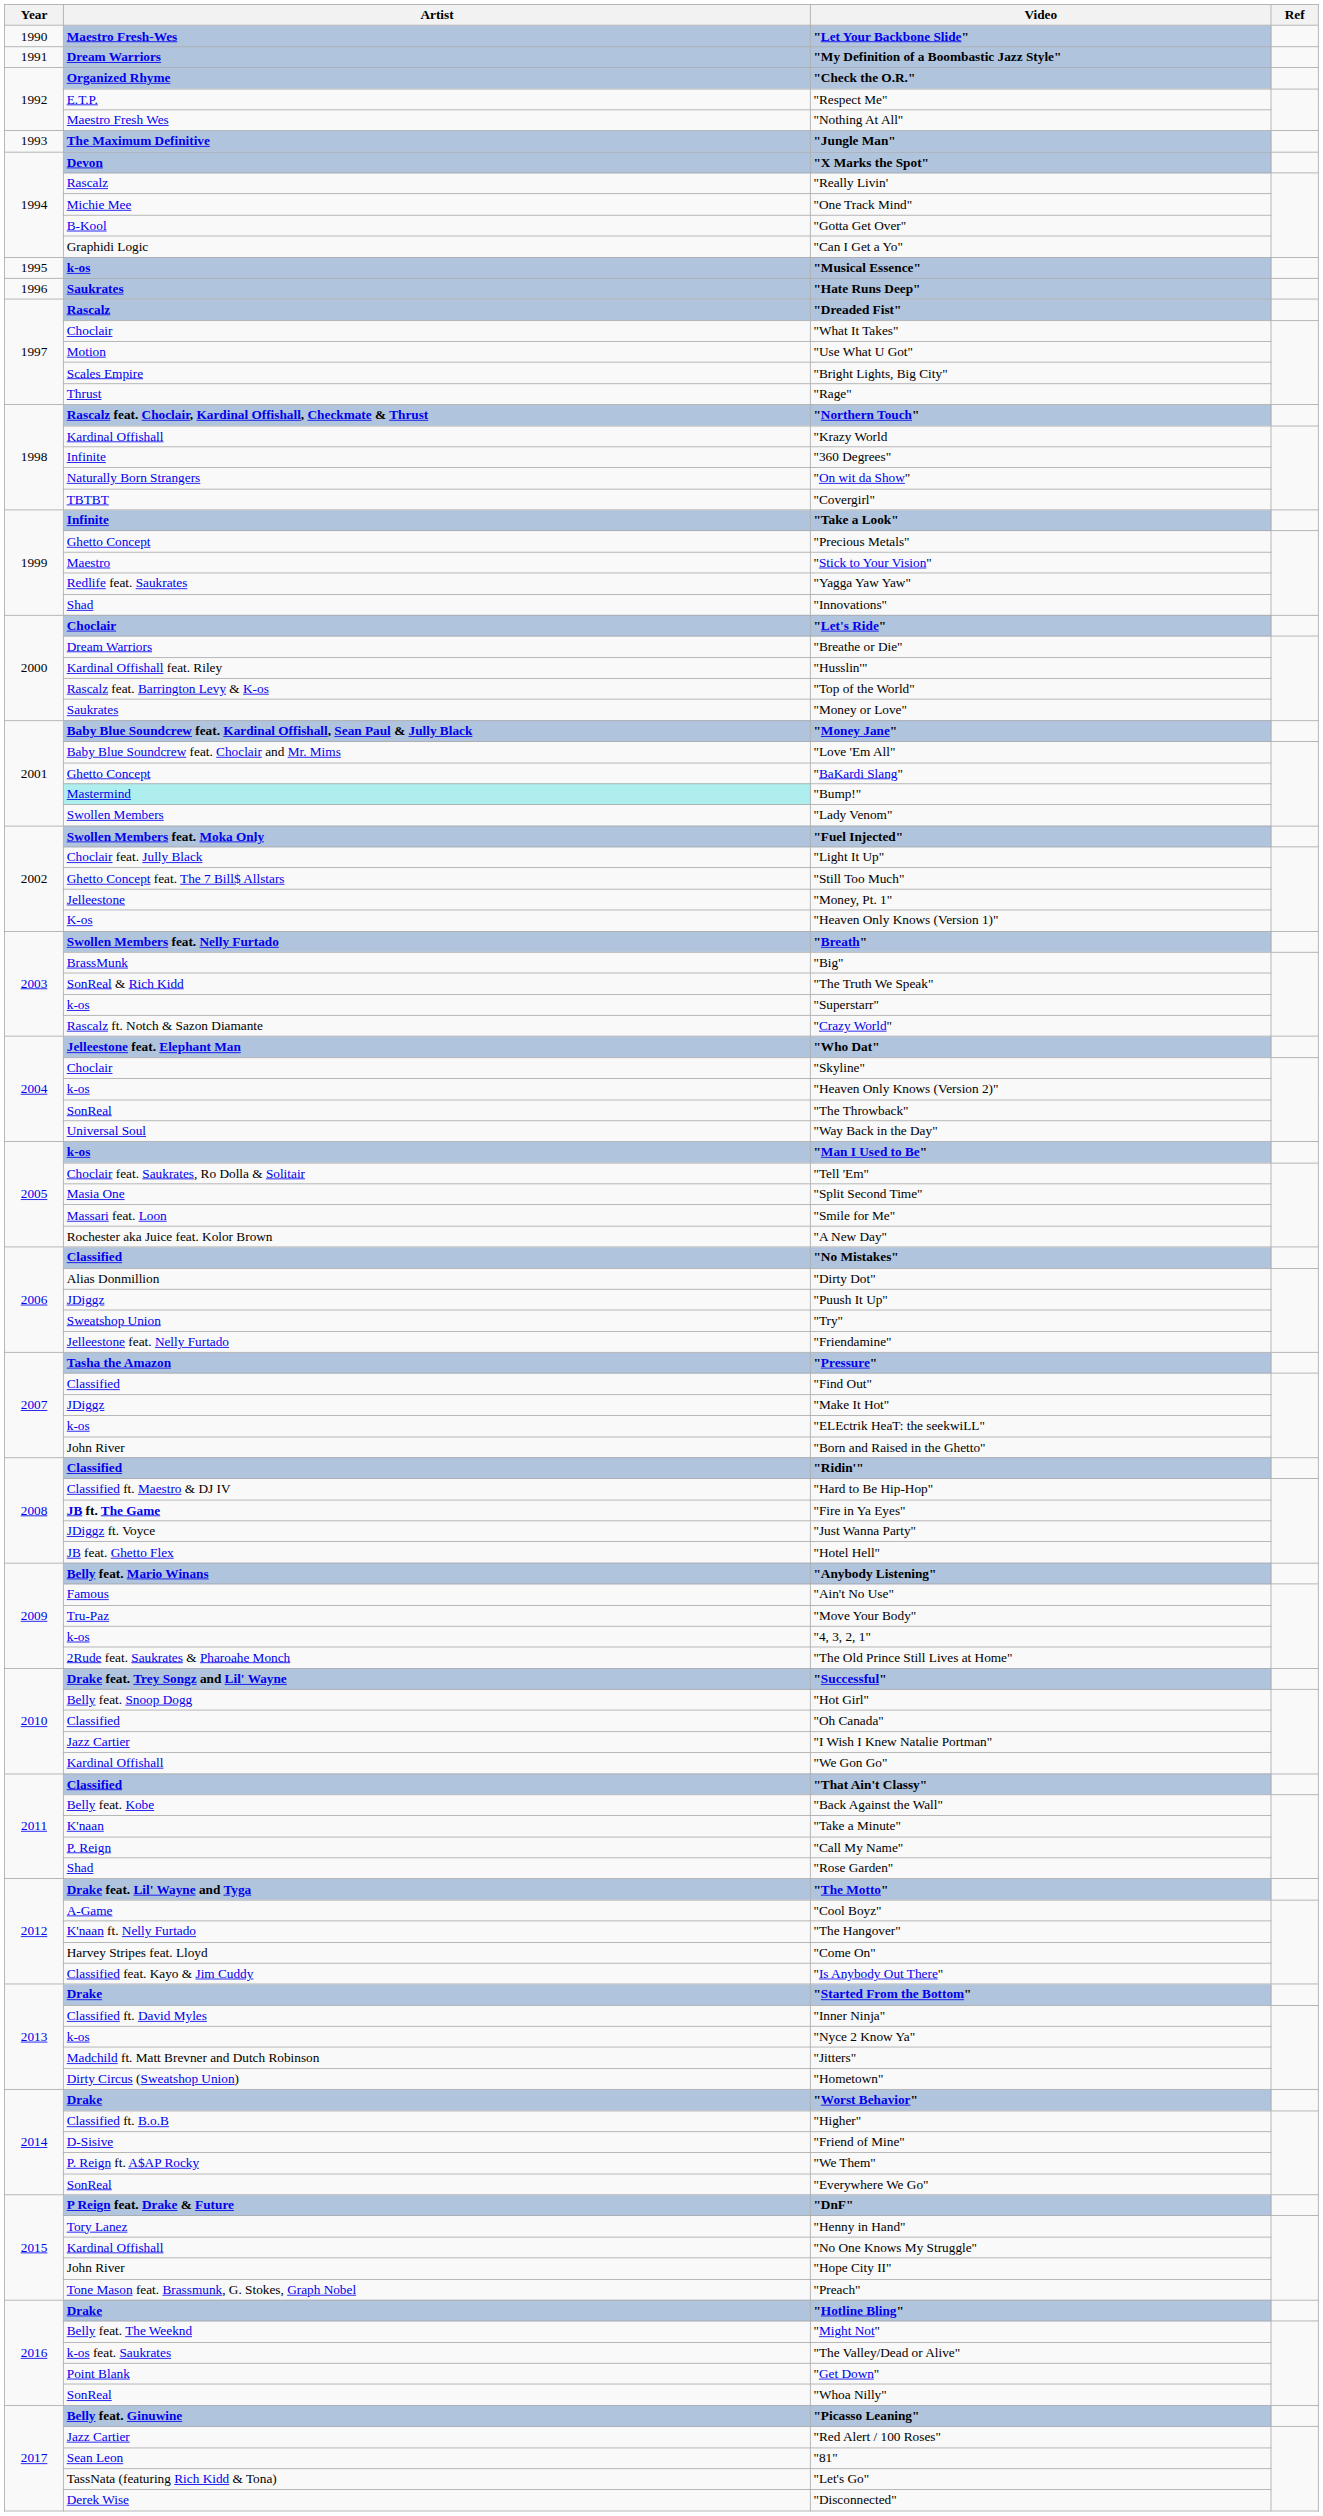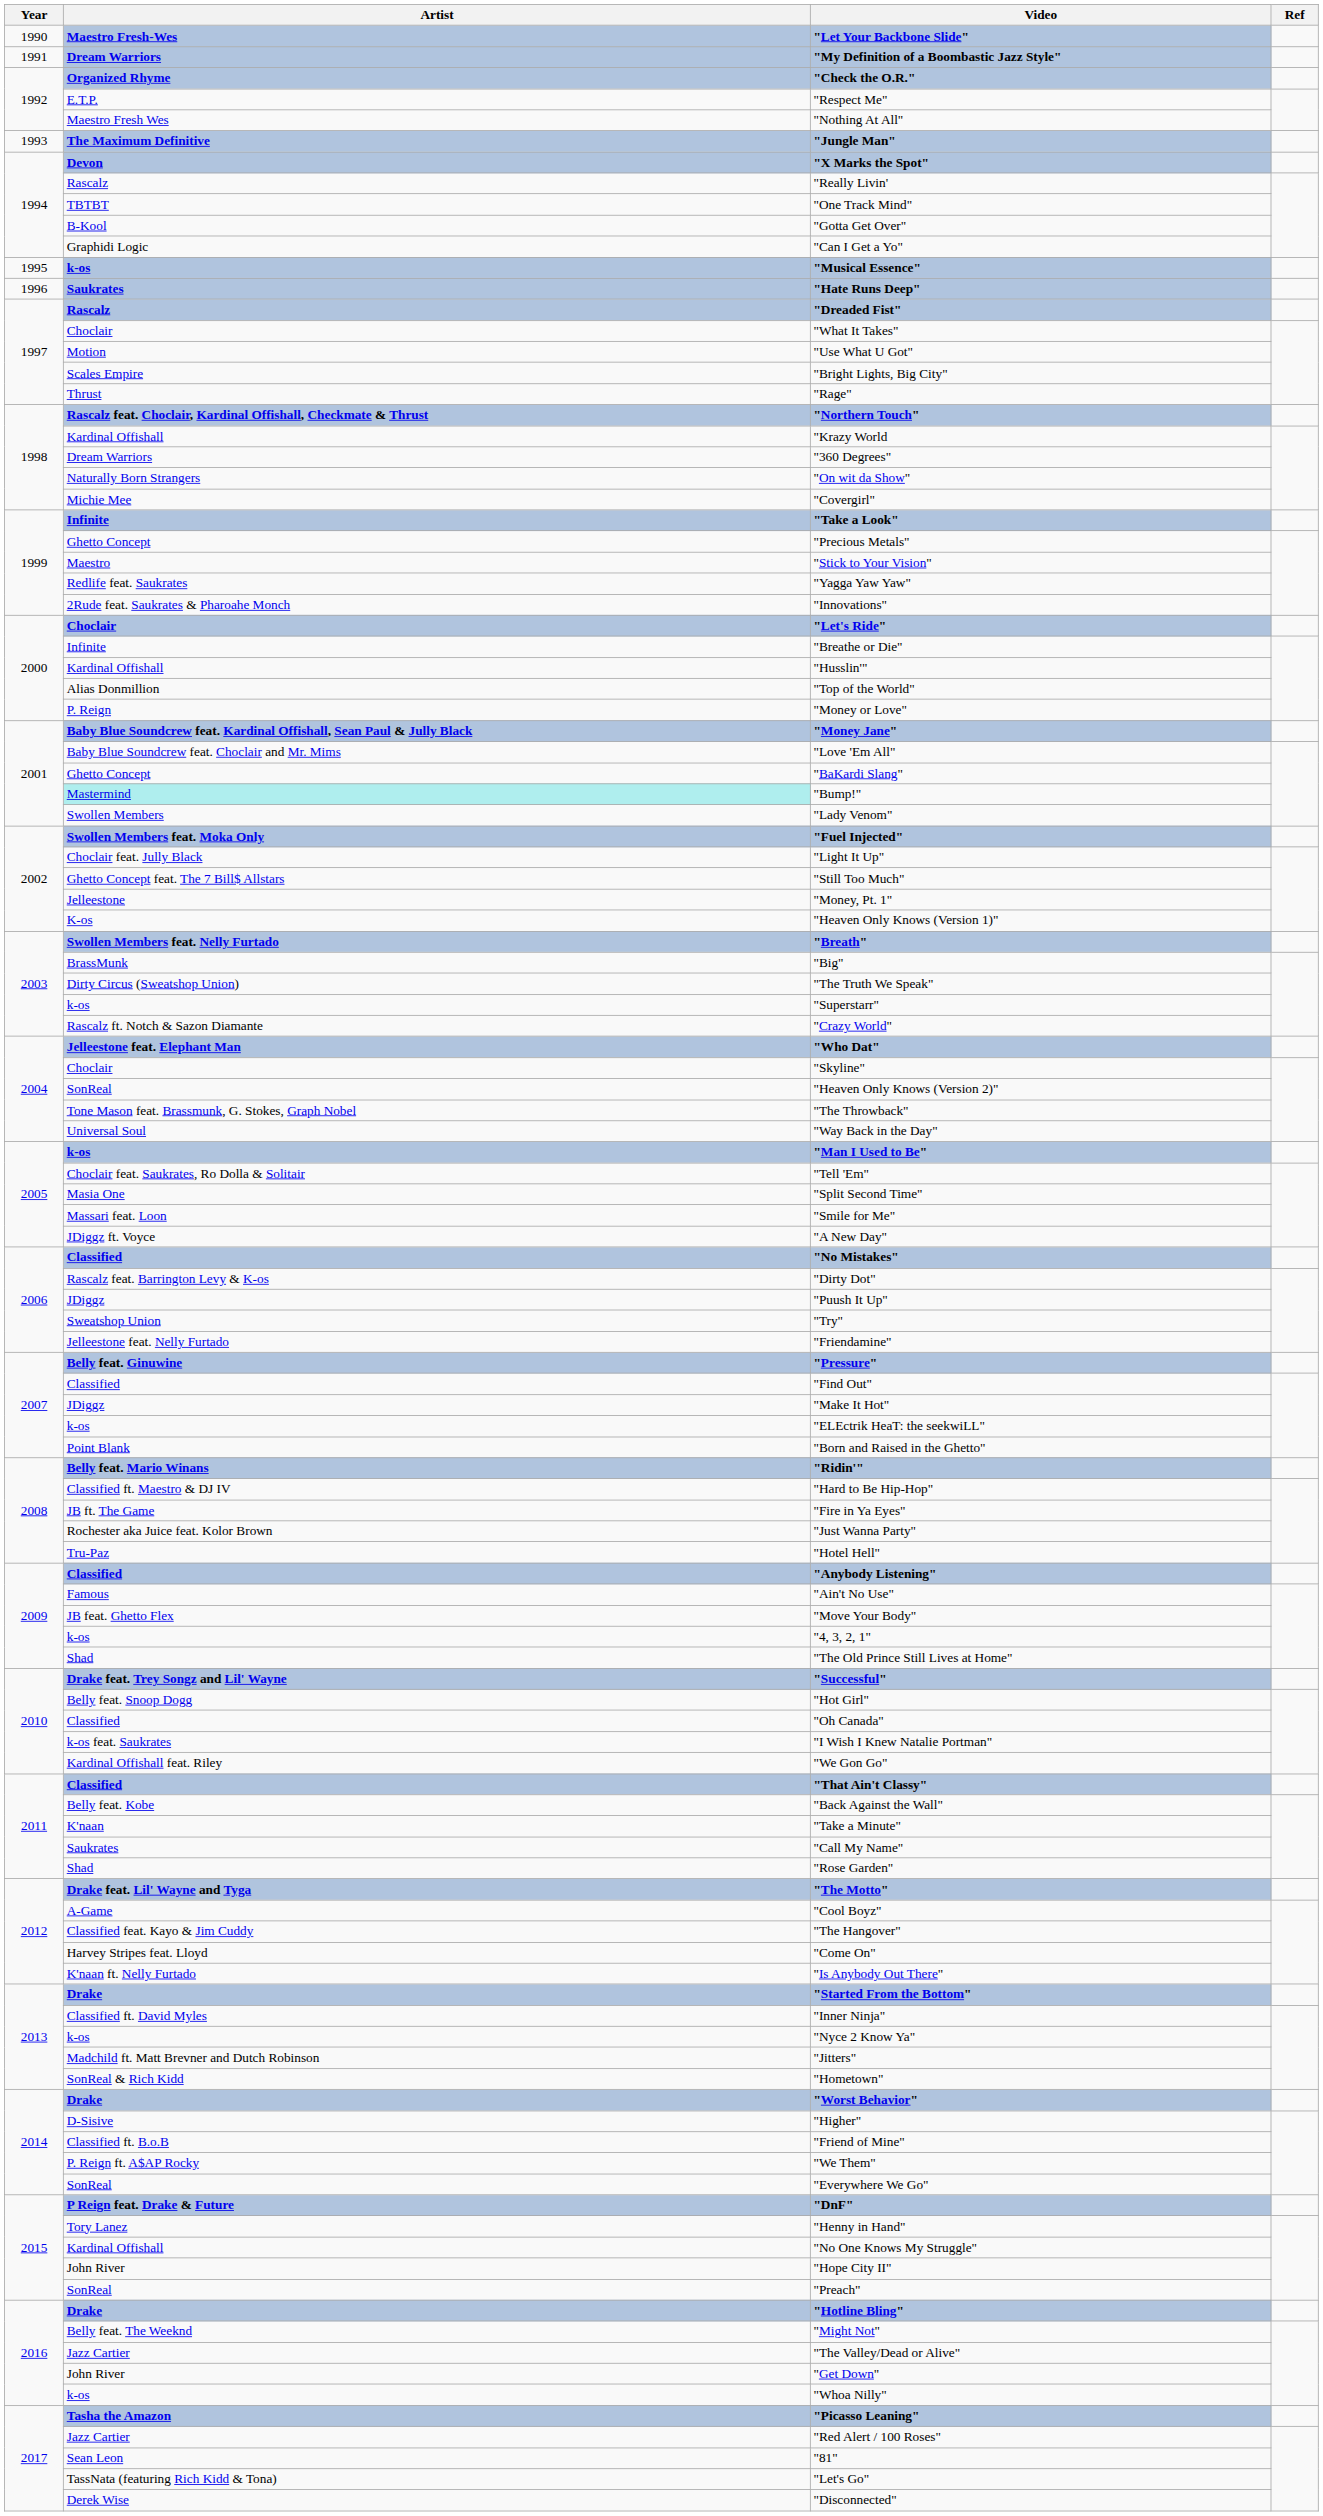(99, 204) Michie Mee -> (88, 204) TBTBT
(86, 457) Infinite -> (109, 457) Dream Warriors
(88, 499) TBTBT -> (99, 499) Michie Mee
(80, 604) Shad -> (178, 604) 2Rude feat. Saukrates & Pharoahe Monch
(109, 646) Dream Warriors -> (86, 646) Infinite
(144, 667) Kardinal Offishall feat. Riley -> (115, 667) Kardinal Offishall
(168, 688) Rascalz feat. Barrington Levy & K-os -> (113, 688) Alias Donmillion
(93, 710) Saukrates -> (89, 710) P. Reign
(125, 983) SonReal & Rich Kidd -> (153, 983) Dirty Circus (Sweatshop Union)
(78, 1089) k-os -> (89, 1089) SonReal
(89, 1110) SonReal -> (211, 1110) Tone Mason feat. Brassmunk, G. Stokes, Graph Nobel
(170, 1236) Rochester aka Juice feat. Kolor Brown -> (111, 1236) JDiggz ft. Voyce
(113, 1278) Alias Donmillion -> (168, 1278) Rascalz feat. Barrington Levy & K-os
(119, 1362) Tasha the Amazon -> (124, 1362) Belly feat. Ginuwine
(96, 1447) John River -> (98, 1447) Point Blank
(94, 1468) Classified -> (138, 1468) Belly feat. Mario Winans
(113, 1510) bold -> (111, 1510) normal
(111, 1531) JDiggz ft. Voyce -> (170, 1531) Rochester aka Juice feat. Kolor Brown
(120, 1552) JB feat. Ghetto Flex -> (88, 1552) Tru-Paz
(138, 1573) Belly feat. Mario Winans -> (94, 1573) Classified
(88, 1615) Tru-Paz -> (120, 1615) JB feat. Ghetto Flex
(178, 1657) 2Rude feat. Saukrates & Pharoahe Monch -> (80, 1657) Shad
(98, 1742) Jazz Cartier -> (119, 1742) k-os feat. Saukrates
(115, 1763) Kardinal Offishall -> (144, 1763) Kardinal Offishall feat. Riley
(89, 1847) P. Reign -> (93, 1847) Saukrates
(131, 1931) K'naan ft. Nelly Furtado -> (160, 1931) Classified feat. Kayo & Jim Cuddy
(160, 1973) Classified feat. Kayo & Jim Cuddy -> (131, 1973) K'naan ft. Nelly Furtado
(153, 2079) Dirty Circus (Sweatshop Union) -> (125, 2079) SonReal & Rich Kidd
(118, 2121) Classified ft. B.o.B -> (90, 2121) D-Sisive
(90, 2142) D-Sisive -> (118, 2142) Classified ft. B.o.B
(211, 2289) Tone Mason feat. Brassmunk, G. Stokes, Graph Nobel -> (89, 2289) SonReal
(119, 2352) k-os feat. Saukrates -> (98, 2352) Jazz Cartier
(98, 2373) Point Blank -> (96, 2373) John River
(89, 2394) SonReal -> (78, 2394) k-os
(124, 2416) Belly feat. Ginuwine -> (119, 2416) Tasha the Amazon
